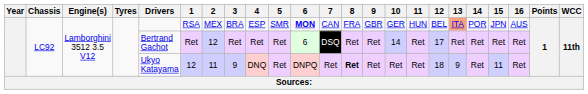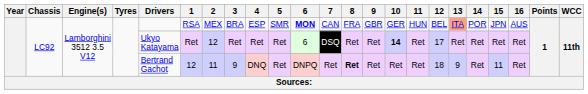(157, 42) Bertrand Gachot -> (160, 42) Ukyo Katayama
(396, 42) normal -> (396, 42) bold
(160, 64) Ukyo Katayama -> (157, 64) Bertrand Gachot
